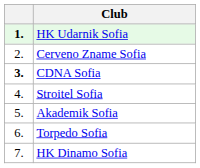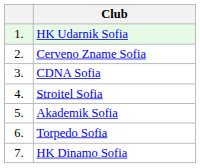(19, 34) bold -> (19, 34) normal
(19, 73) bold -> (19, 73) normal
